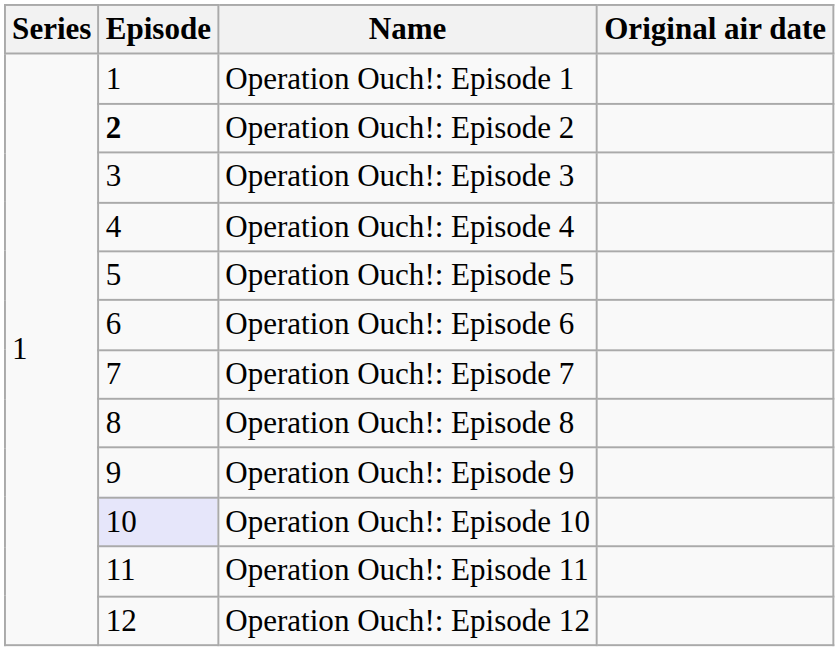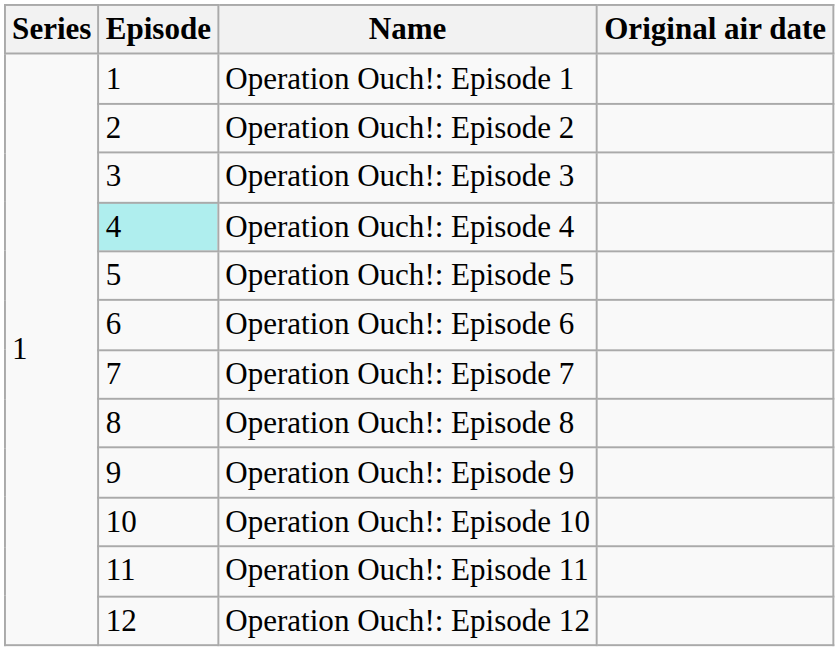(113, 127) bold -> (113, 127) normal
(113, 226) no background -> (113, 226) paleturquoise background
(121, 521) lavender background -> (121, 521) no background
